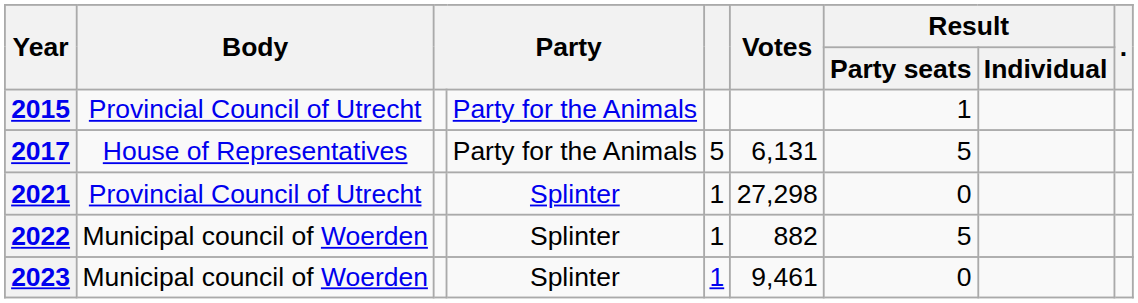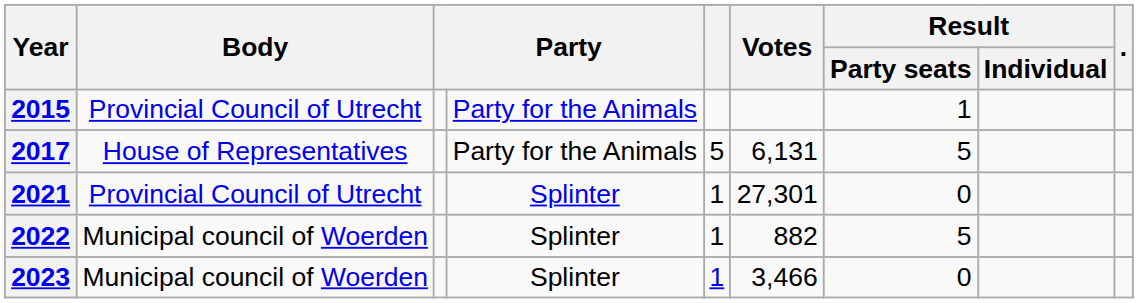(777, 194) 27,298 -> (777, 194) 27,301
(784, 277) 9,461 -> (784, 277) 3,466
